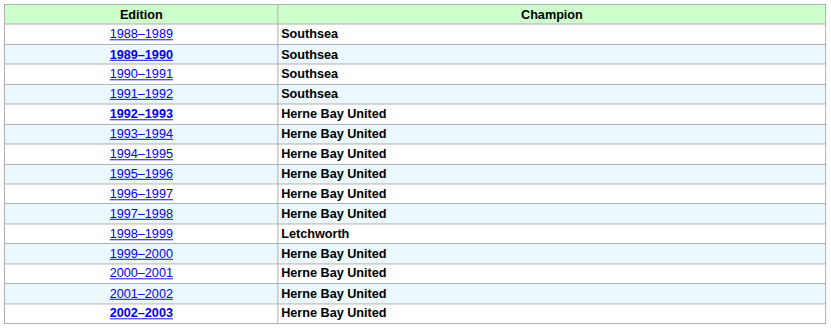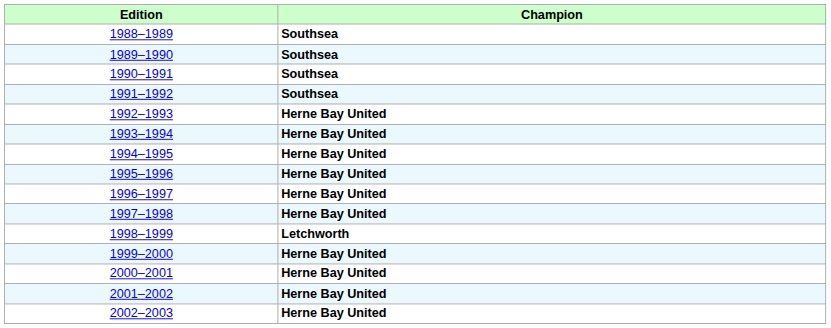(141, 54) bold -> (141, 54) normal
(141, 114) bold -> (141, 114) normal
(141, 313) bold -> (141, 313) normal
